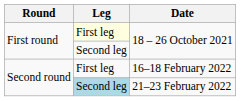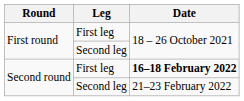(95, 31) lightyellow background -> (95, 31) no background
(182, 68) normal -> (184, 68) bold
(101, 86) lightblue background -> (101, 86) no background
